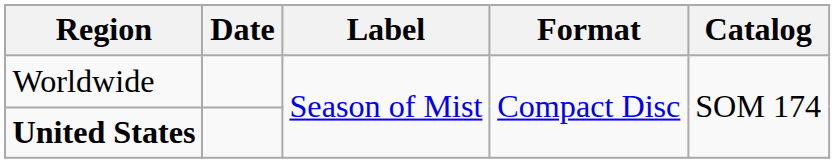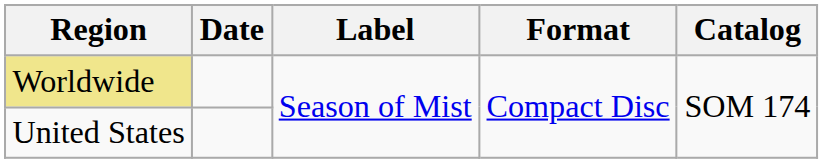(83, 81) no background -> (83, 81) khaki background
(104, 132) bold -> (99, 132) normal
